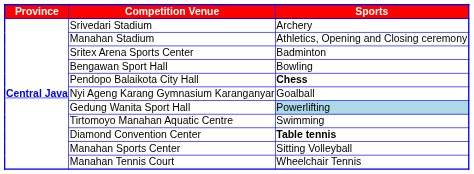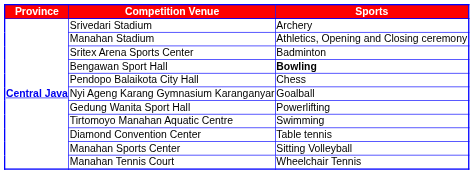(295, 66) normal -> (297, 66) bold
(292, 80) bold -> (291, 80) normal
(303, 107) lightblue background -> (303, 107) no background
(306, 134) bold -> (304, 134) normal
